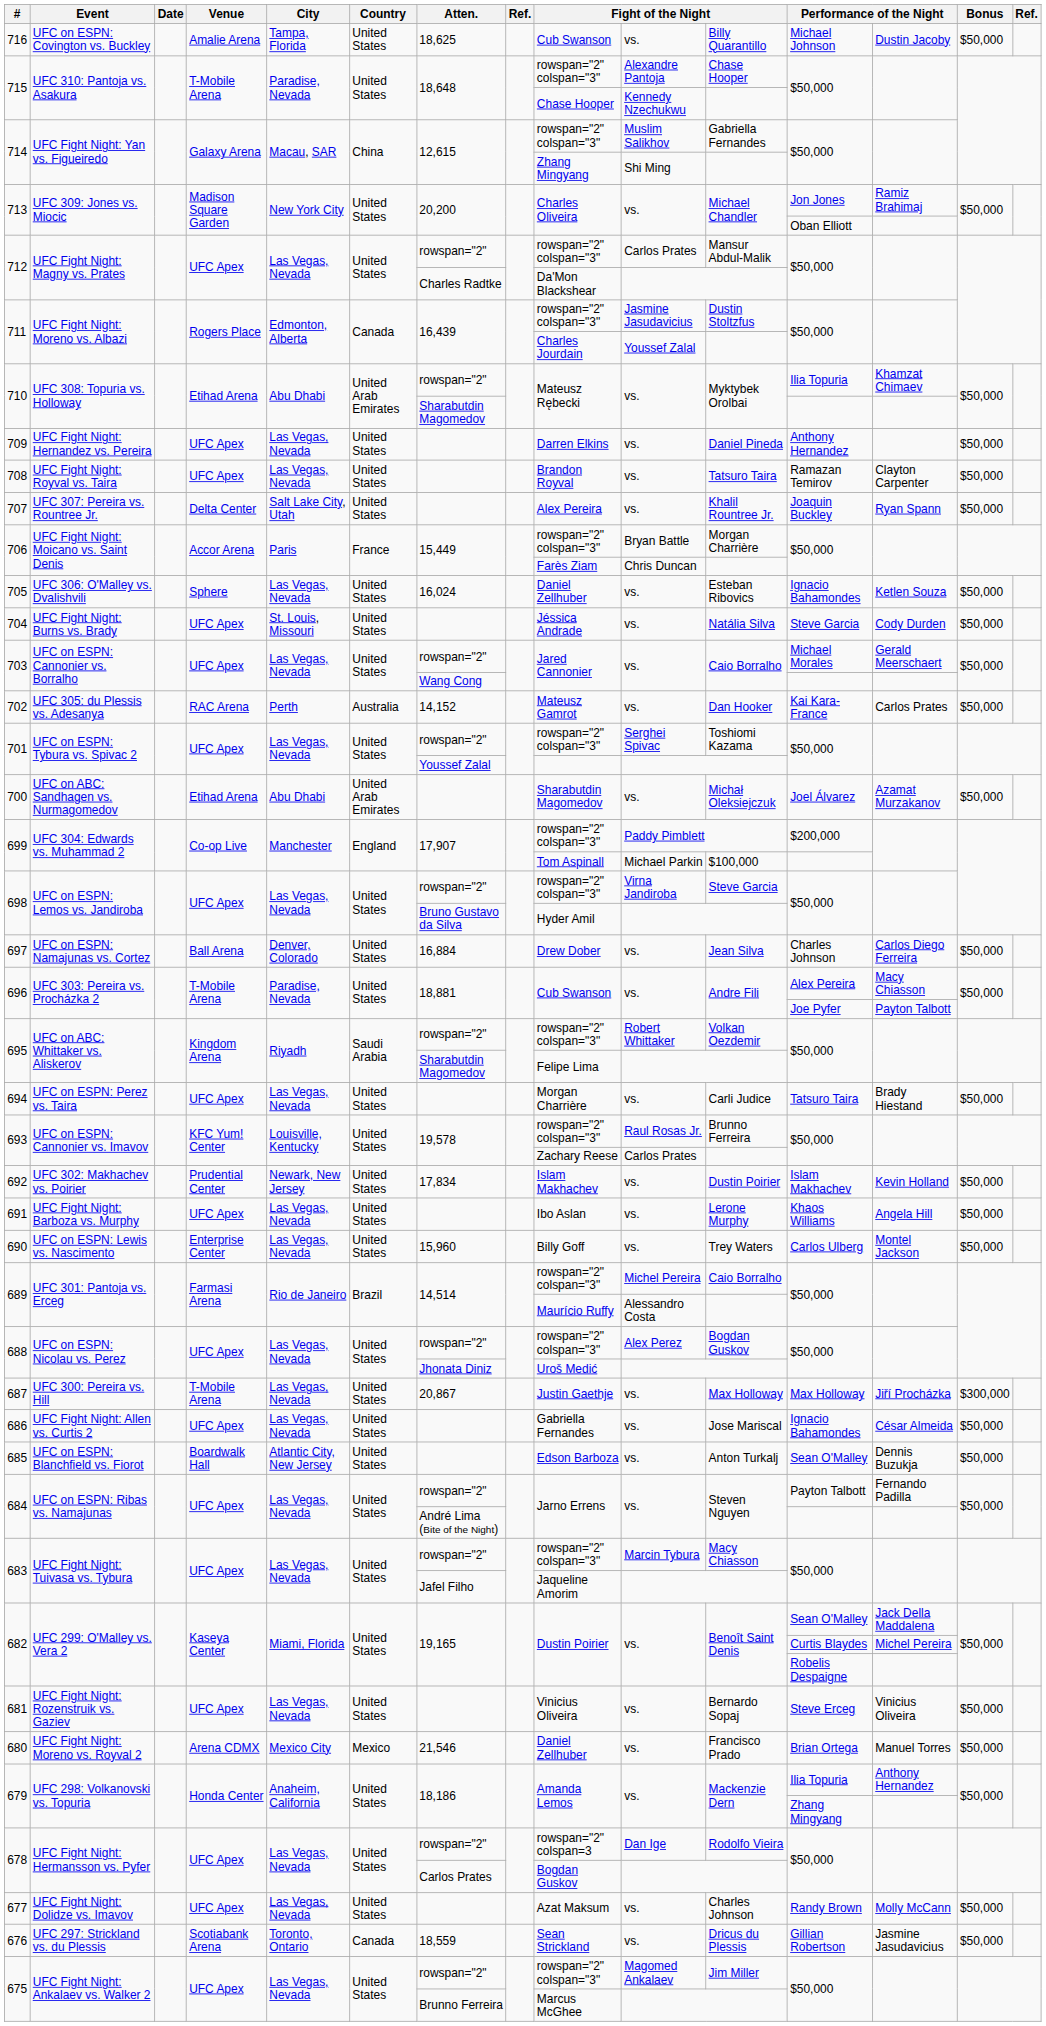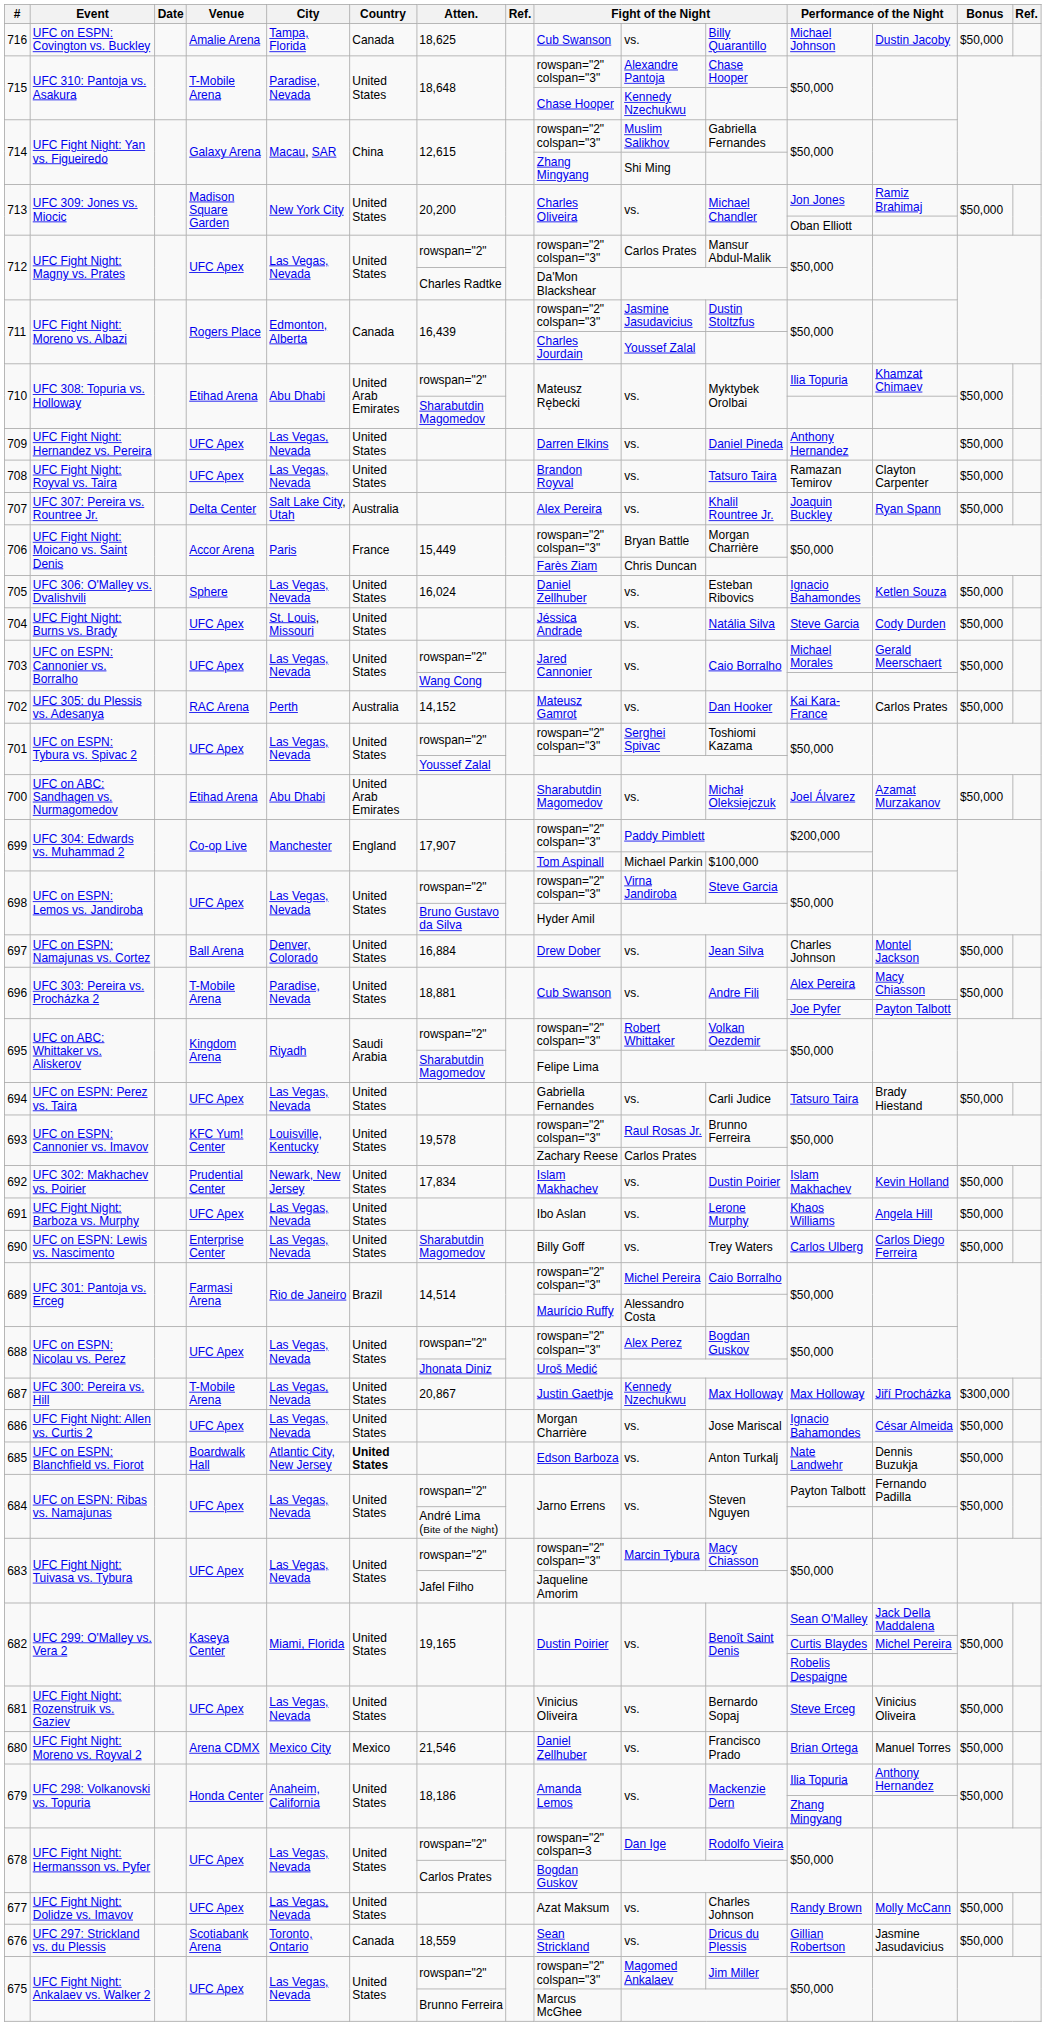(370, 40) United States -> (373, 40) Canada
(370, 509) United States -> (376, 509) Australia
(910, 952) Carlos Diego Ferreira -> (897, 952) Montel Jackson
(562, 1099) Morgan Charrière -> (565, 1099) Gabriella Fernandes
(438, 1247) 15,960 -> (452, 1247) Sharabutdin Magomedov
(897, 1247) Montel Jackson -> (910, 1247) Carlos Diego Ferreira
(632, 1394) vs. -> (655, 1394) Kennedy Nzechukwu
(565, 1426) Gabriella Fernandes -> (562, 1426) Morgan Charrière
(370, 1458) normal -> (371, 1458) bold
(829, 1458) Sean O'Malley -> (816, 1458) Nate Landwehr
